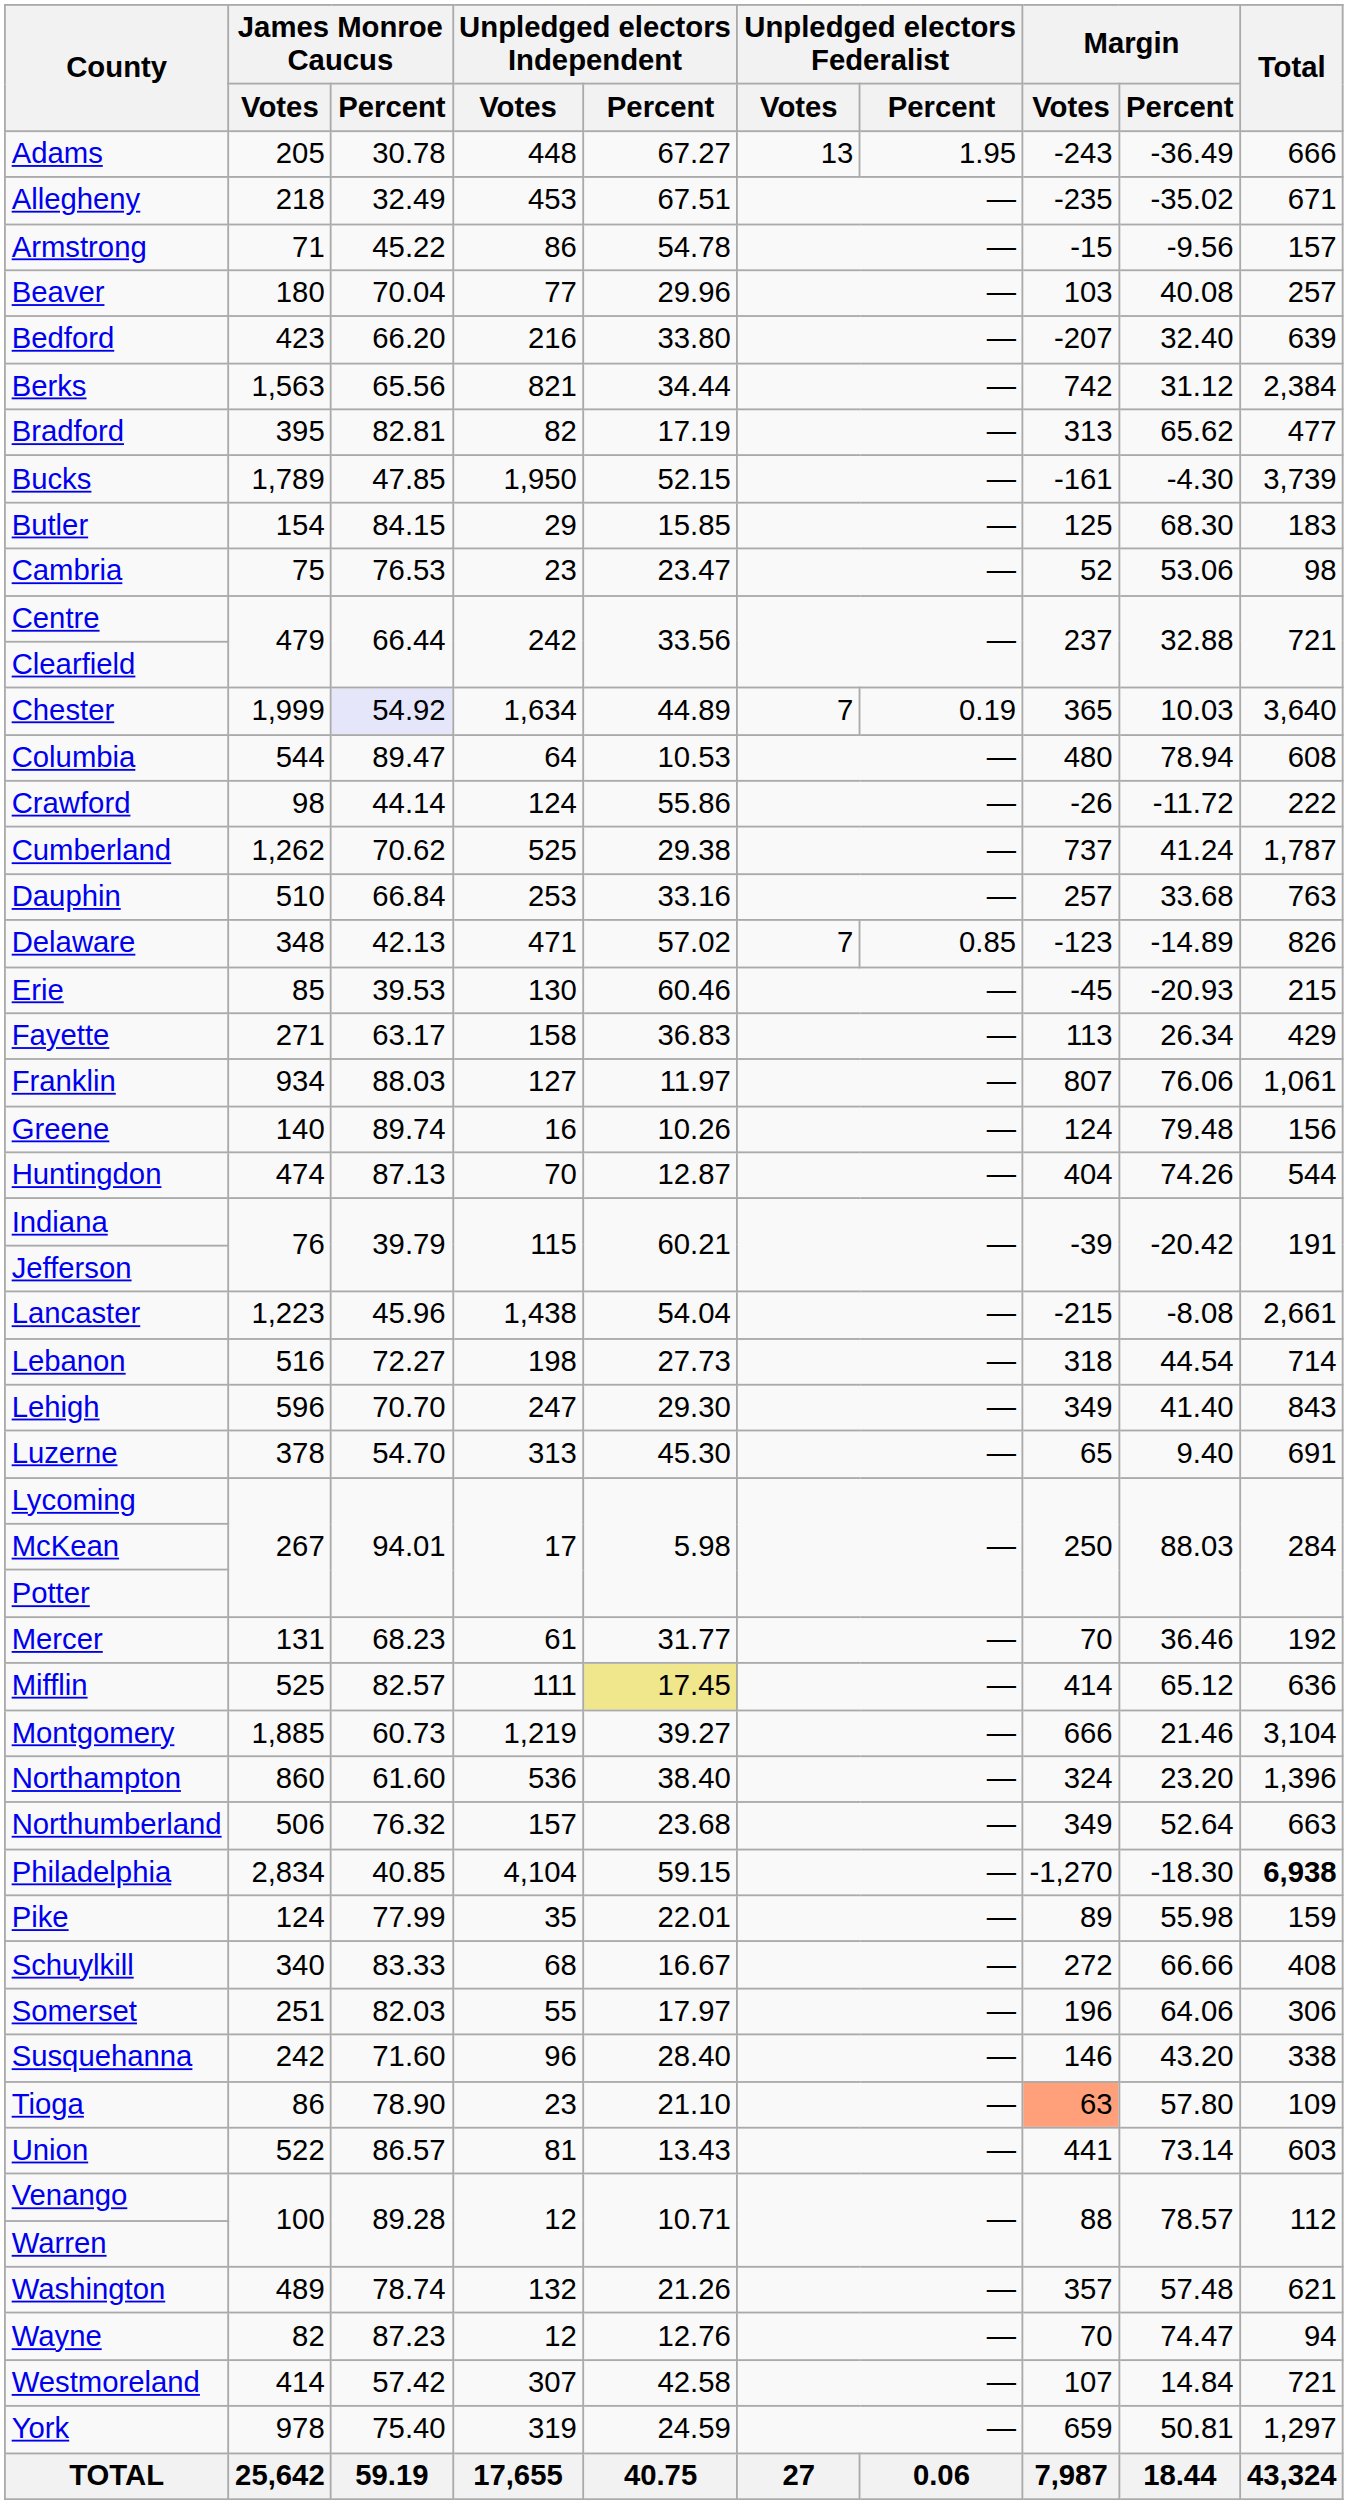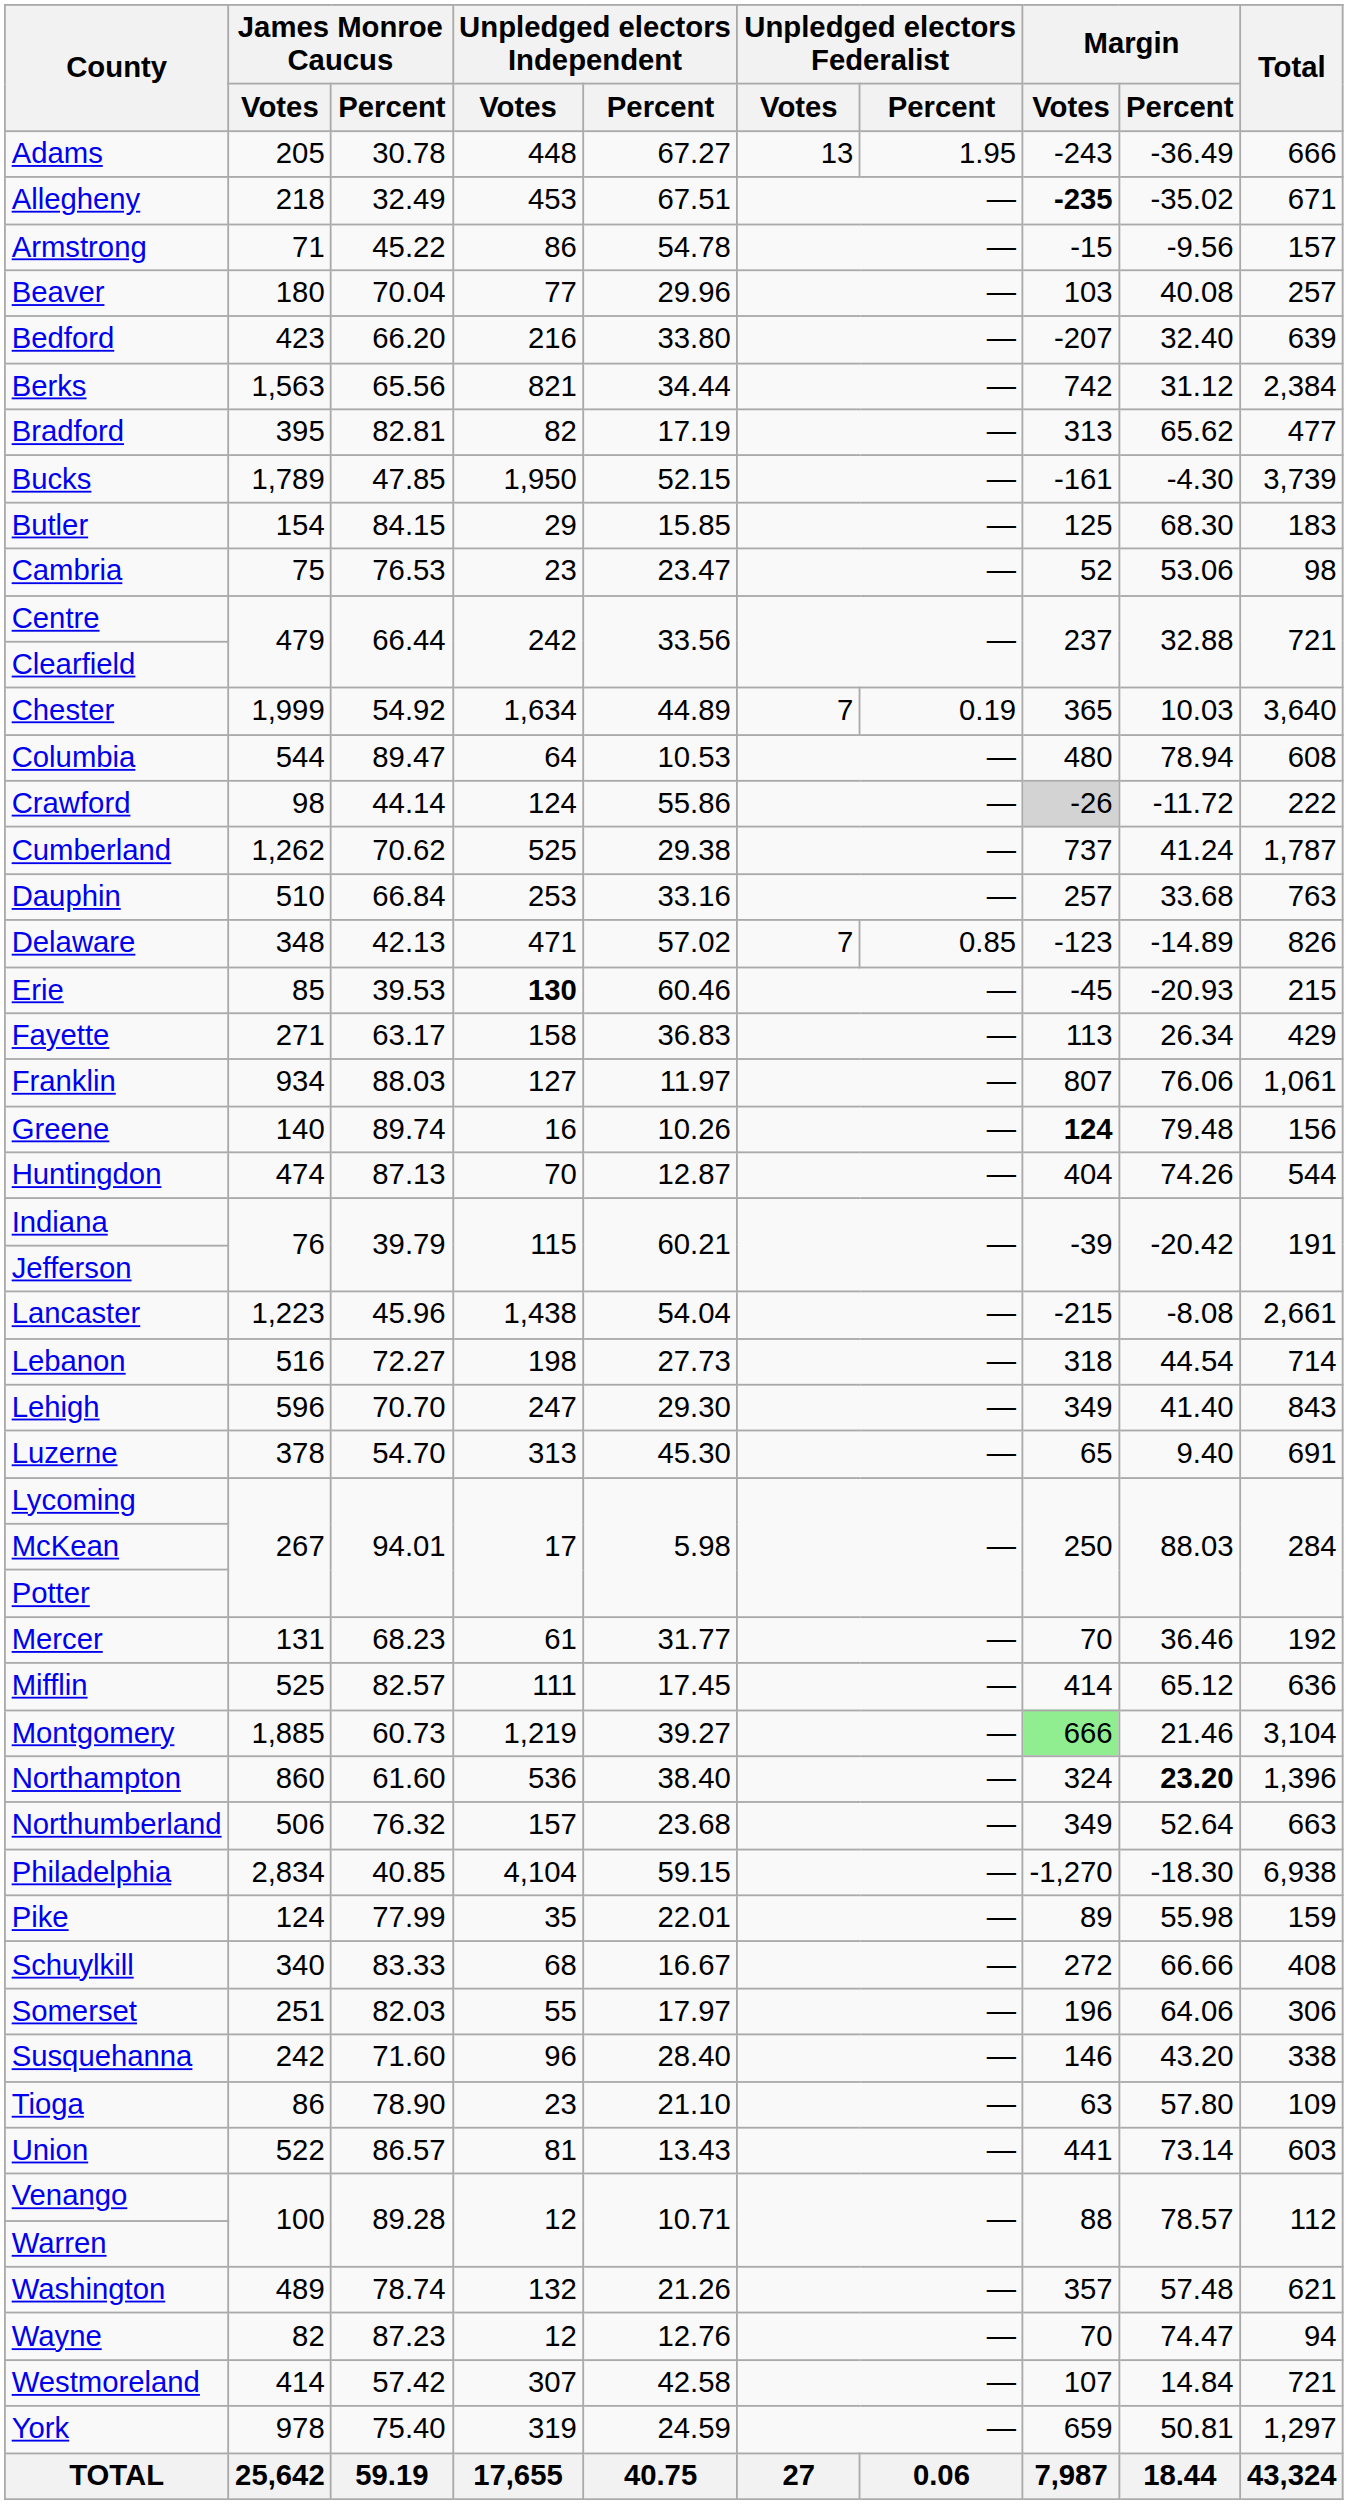(1083, 199) normal -> (1083, 199) bold
(409, 710) lavender background -> (409, 710) no background
(1091, 803) no background -> (1091, 803) lightgrey background
(552, 989) normal -> (552, 989) bold
(1088, 1128) normal -> (1088, 1128) bold
(694, 1685) khaki background -> (694, 1685) no background
(1088, 1732) no background -> (1088, 1732) lightgreen background
(1197, 1778) normal -> (1197, 1778) bold
(1300, 1871) bold -> (1300, 1871) normal
(1096, 2103) lightsalmon background -> (1096, 2103) no background
